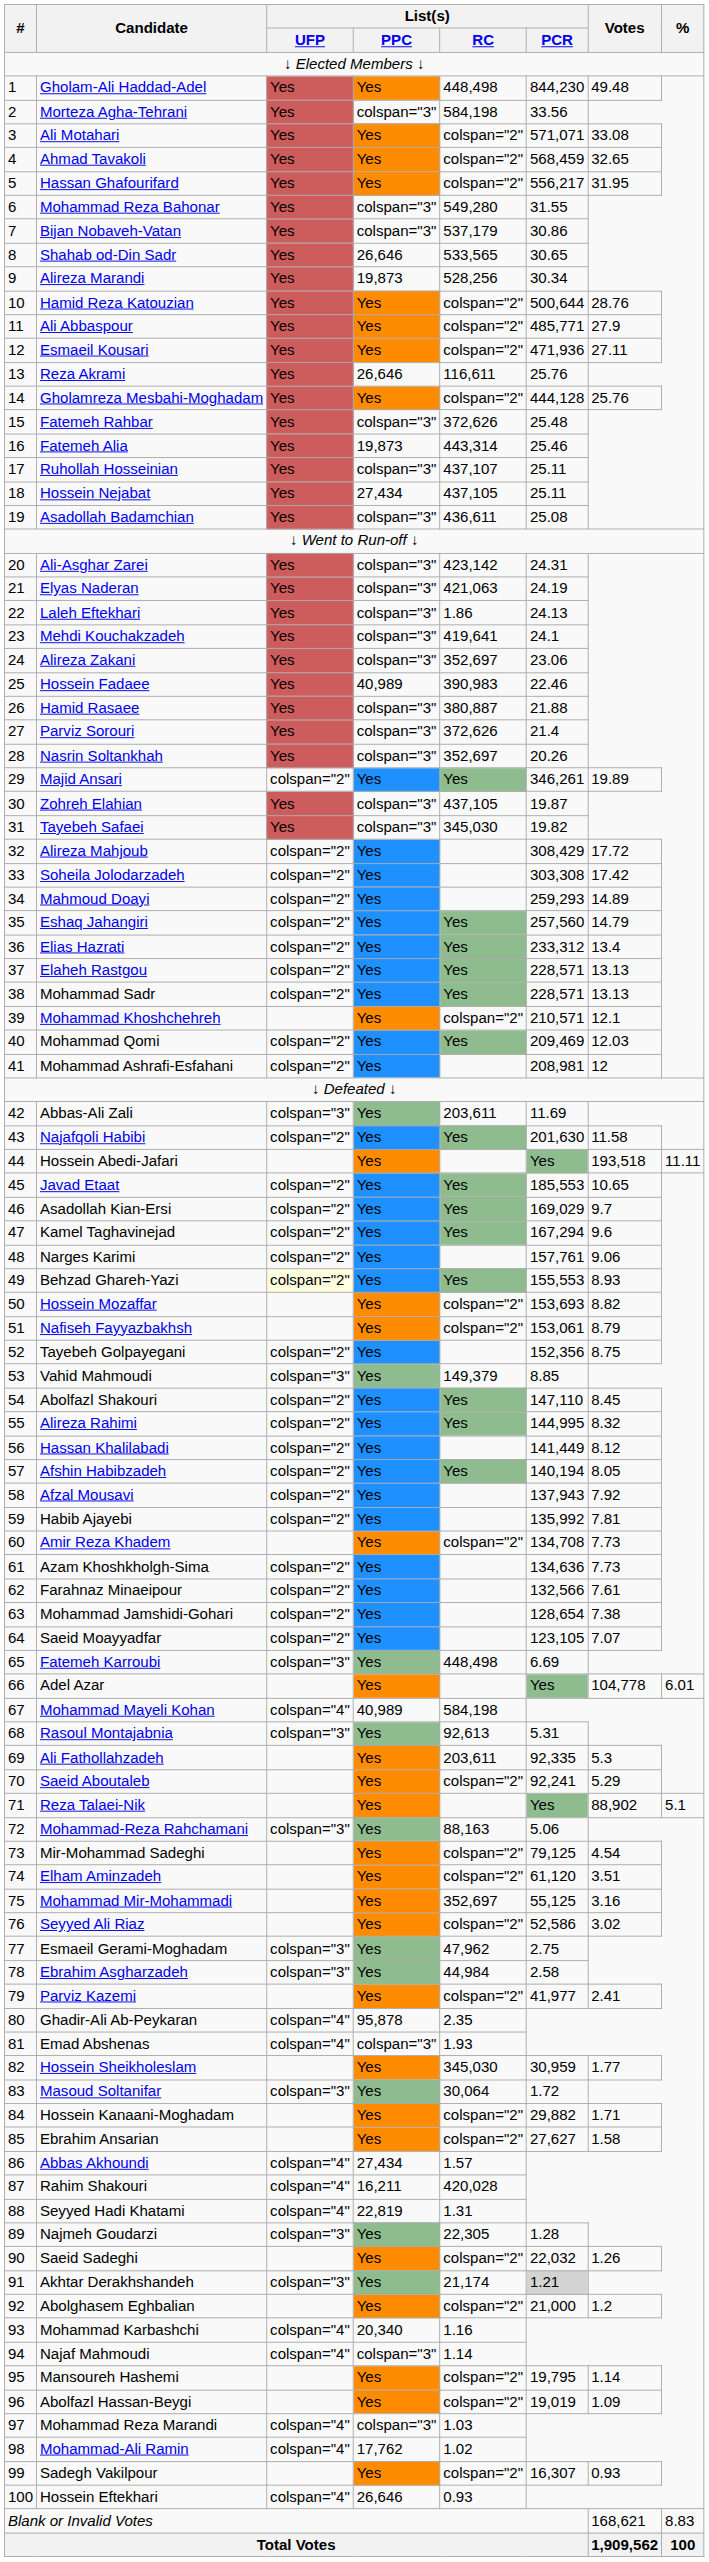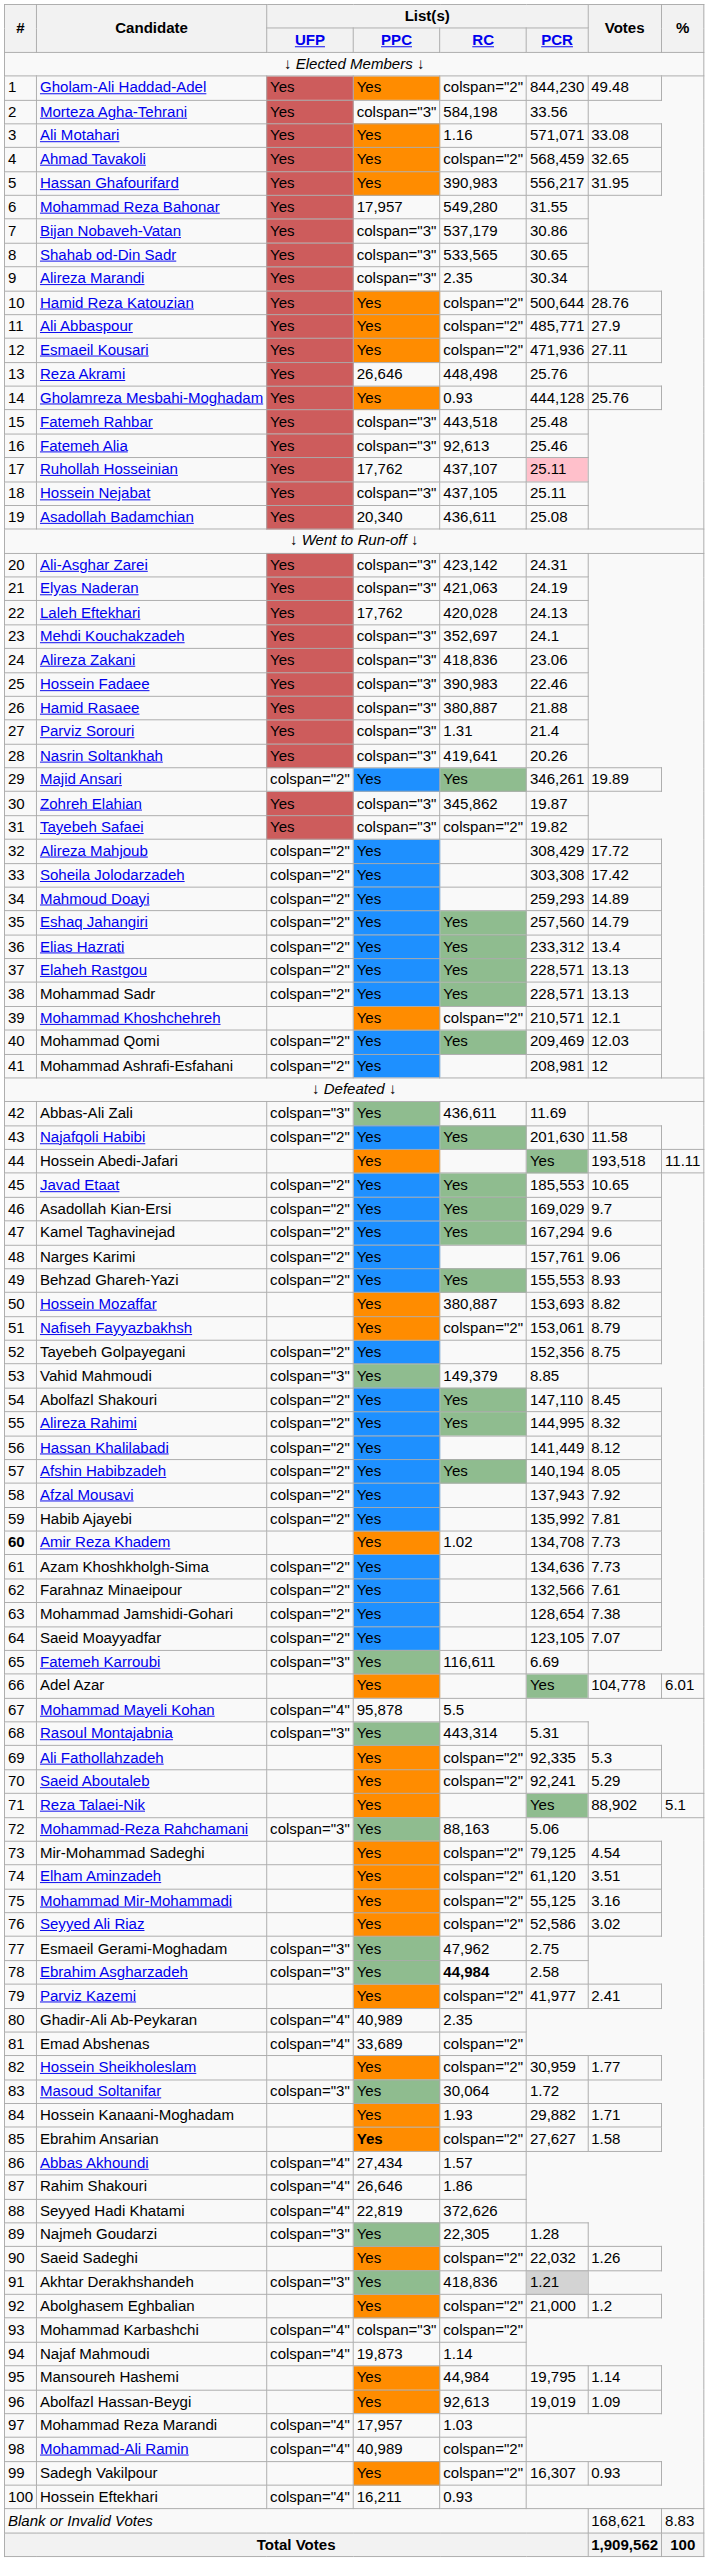(470, 87) 448,498 -> (483, 87) colspan="2"
(483, 135) colspan="2" -> (458, 135) 1.16
(483, 183) colspan="2" -> (470, 183) 390,983
(397, 207) colspan="3" -> (380, 207) 17,957
(380, 254) 26,646 -> (397, 254) colspan="3"
(380, 278) 19,873 -> (397, 278) colspan="3"
(470, 278) 528,256 -> (458, 278) 2.35
(469, 374) 116,611 -> (470, 374) 448,498
(483, 398) colspan="2" -> (458, 398) 0.93
(470, 421) 372,626 -> (470, 421) 443,518
(380, 445) 19,873 -> (397, 445) colspan="3"
(470, 445) 443,314 -> (466, 445) 92,613
(397, 469) colspan="3" -> (380, 469) 17,762
(548, 469) no background -> (548, 469) pink background
(380, 493) 27,434 -> (397, 493) colspan="3"
(397, 517) colspan="3" -> (380, 517) 20,340
(397, 612) colspan="3" -> (380, 612) 17,762
(458, 612) 1.86 -> (470, 612) 420,028
(470, 636) 419,641 -> (470, 636) 352,697
(470, 660) 352,697 -> (470, 660) 418,836
(380, 684) 40,989 -> (397, 684) colspan="3"
(470, 732) 372,626 -> (458, 732) 1.31
(470, 755) 352,697 -> (470, 755) 419,641
(470, 803) 437,105 -> (470, 803) 345,862
(470, 827) 345,030 -> (483, 827) colspan="2"
(470, 1113) 203,611 -> (470, 1113) 436,611
(310, 1280) lightyellow background -> (310, 1280) no background
(483, 1304) colspan="2" -> (470, 1304) 380,887
(16, 1542) normal -> (16, 1542) bold
(483, 1542) colspan="2" -> (458, 1542) 1.02
(470, 1662) 448,498 -> (469, 1662) 116,611
(380, 1709) 40,989 -> (380, 1709) 95,878
(470, 1709) 584,198 -> (454, 1709) 5.5
(466, 1733) 92,613 -> (470, 1733) 443,314
(470, 1757) 203,611 -> (483, 1757) colspan="2"
(470, 1900) 352,697 -> (483, 1900) colspan="2"
(466, 1972) normal -> (466, 1972) bold
(380, 2020) 95,878 -> (380, 2020) 40,989
(397, 2043) colspan="3" -> (380, 2043) 33,689
(458, 2043) 1.93 -> (483, 2043) colspan="2"
(470, 2067) 345,030 -> (483, 2067) colspan="2"
(483, 2115) colspan="2" -> (458, 2115) 1.93
(369, 2139) normal -> (370, 2139) bold
(379, 2187) 16,211 -> (380, 2187) 26,646
(470, 2187) 420,028 -> (458, 2187) 1.86
(458, 2210) 1.31 -> (470, 2210) 372,626
(466, 2282) 21,174 -> (470, 2282) 418,836
(380, 2330) 20,340 -> (397, 2330) colspan="3"
(458, 2330) 1.16 -> (483, 2330) colspan="2"
(397, 2353) colspan="3" -> (380, 2353) 19,873
(483, 2377) colspan="2" -> (466, 2377) 44,984
(483, 2401) colspan="2" -> (466, 2401) 92,613
(397, 2425) colspan="3" -> (380, 2425) 17,957
(380, 2449) 17,762 -> (380, 2449) 40,989
(458, 2449) 1.02 -> (483, 2449) colspan="2"
(380, 2497) 26,646 -> (379, 2497) 16,211
